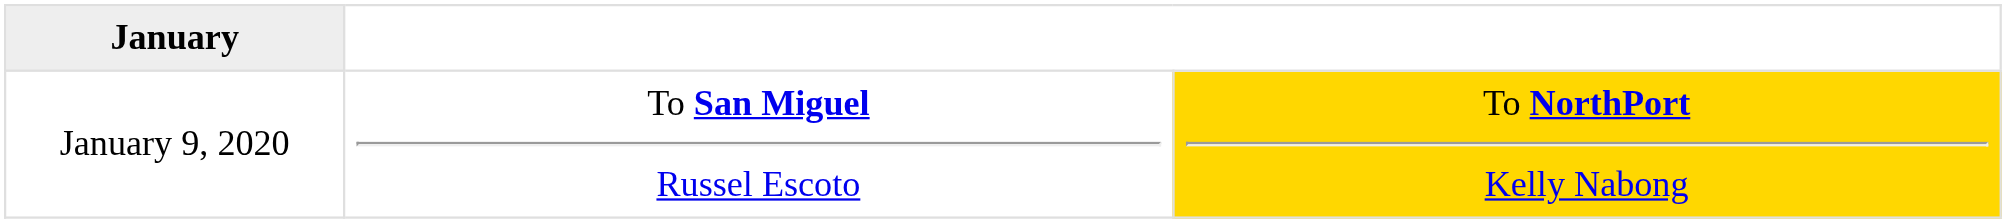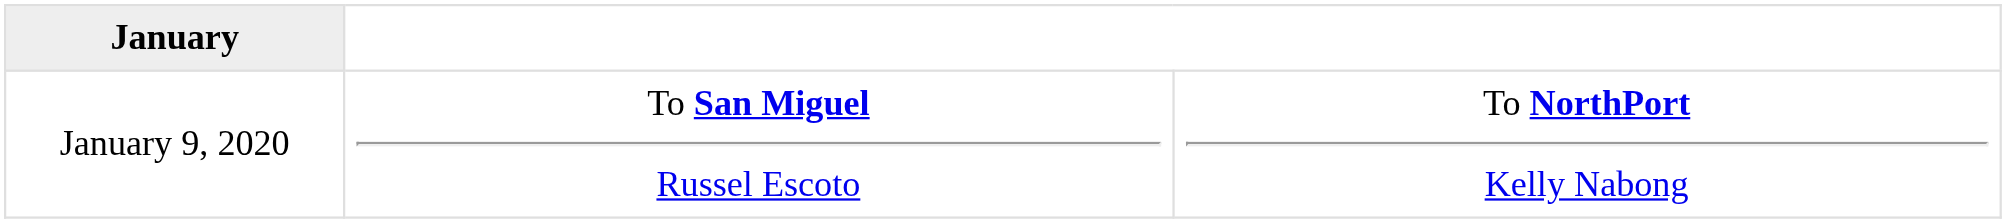(1587, 143) gold background -> (1587, 143) no background
